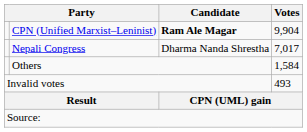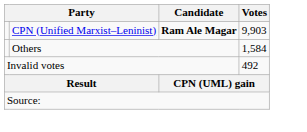(287, 30) 9,904 -> (254, 30) 9,903
- row: (49, 48)
(282, 83) 493 -> (250, 65) 492
